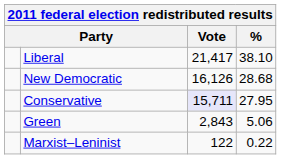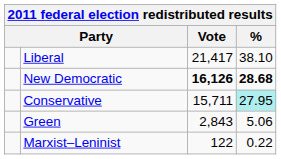(212, 79) normal -> (212, 79) bold
(256, 79) normal -> (256, 79) bold
(213, 100) lavender background -> (213, 100) no background
(256, 100) no background -> (256, 100) paleturquoise background
